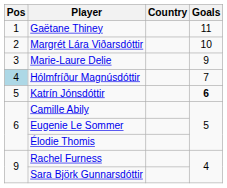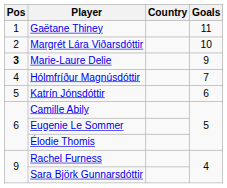(16, 61) normal -> (16, 61) bold
(16, 77) lightblue background -> (16, 77) no background
(206, 93) bold -> (206, 93) normal
